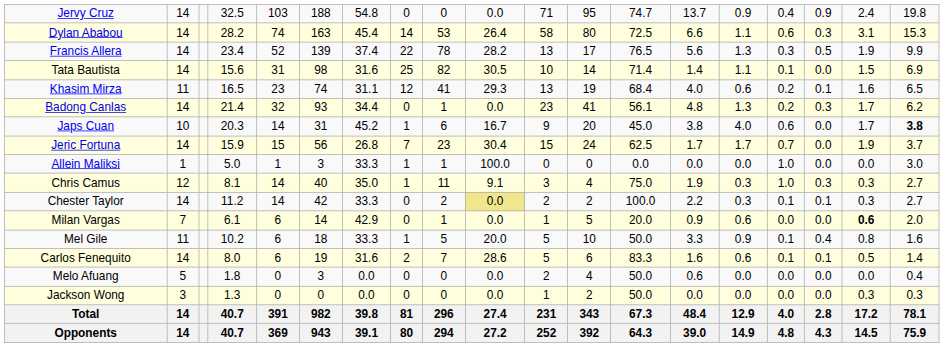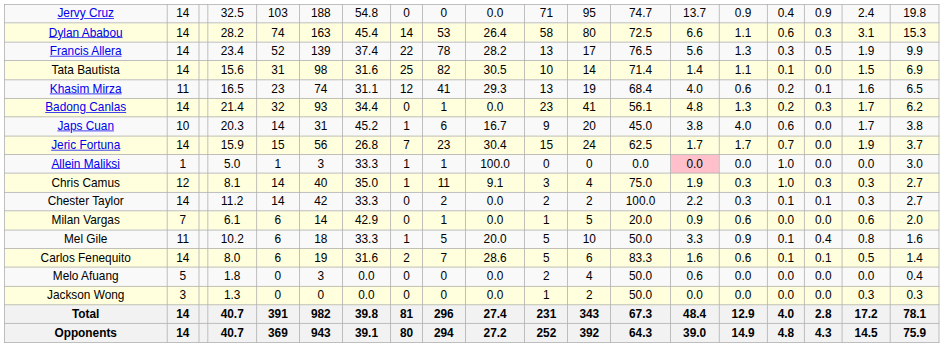(915, 126) bold -> (915, 126) normal
(695, 164) no background -> (695, 164) pink background
(495, 201) khaki background -> (495, 201) no background
(866, 220) bold -> (866, 220) normal
